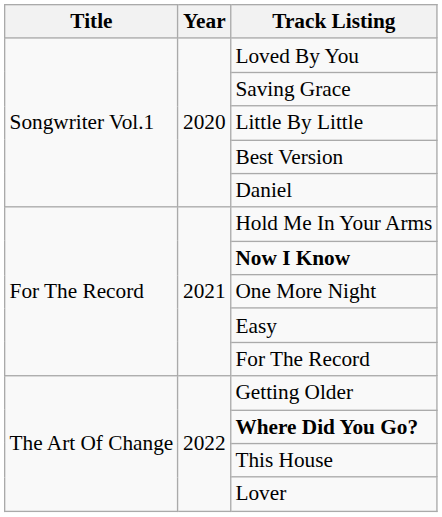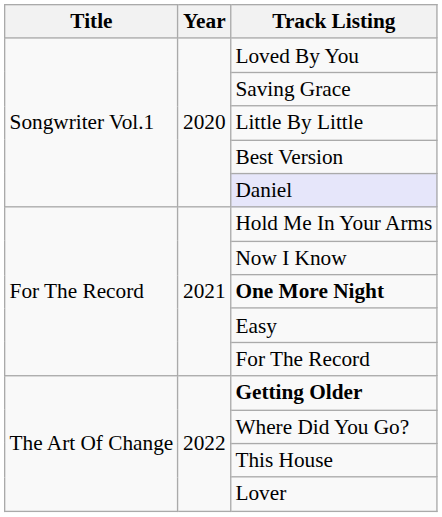(264, 190) no background -> (264, 190) lavender background
(293, 257) bold -> (291, 257) normal
(306, 291) normal -> (310, 291) bold
(294, 392) normal -> (299, 392) bold
(327, 426) bold -> (322, 426) normal
